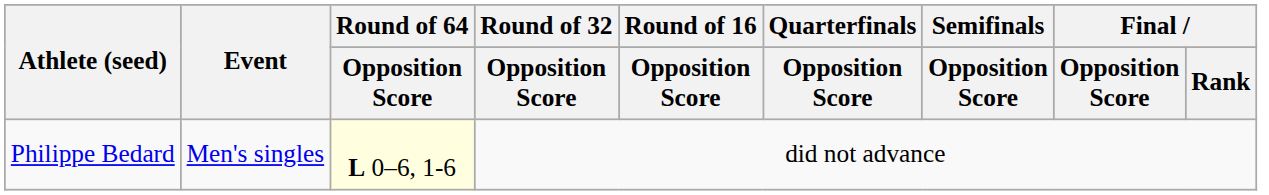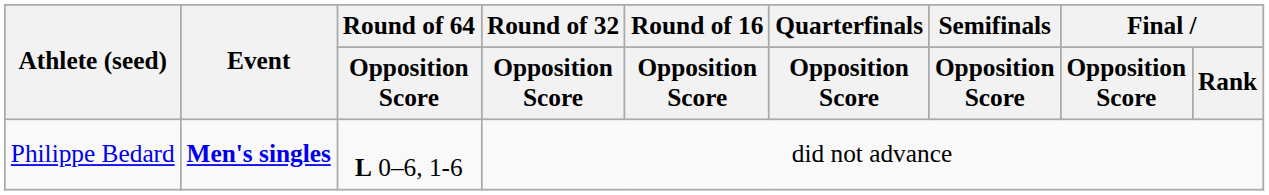(255, 154) normal -> (259, 154) bold
(402, 169) lightyellow background -> (409, 169) no background
